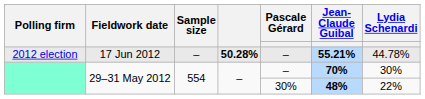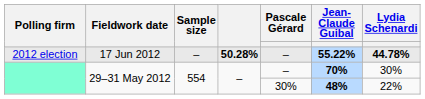(337, 55) 55.21% -> (337, 55) 55.22%
(391, 55) normal -> (391, 55) bold
